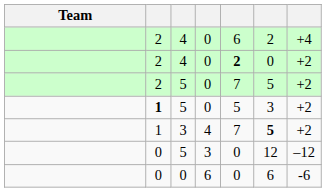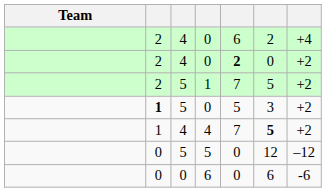(208, 84) 0 -> (208, 84) 1
(183, 130) 3 -> (183, 130) 4
(208, 152) 3 -> (208, 152) 5
